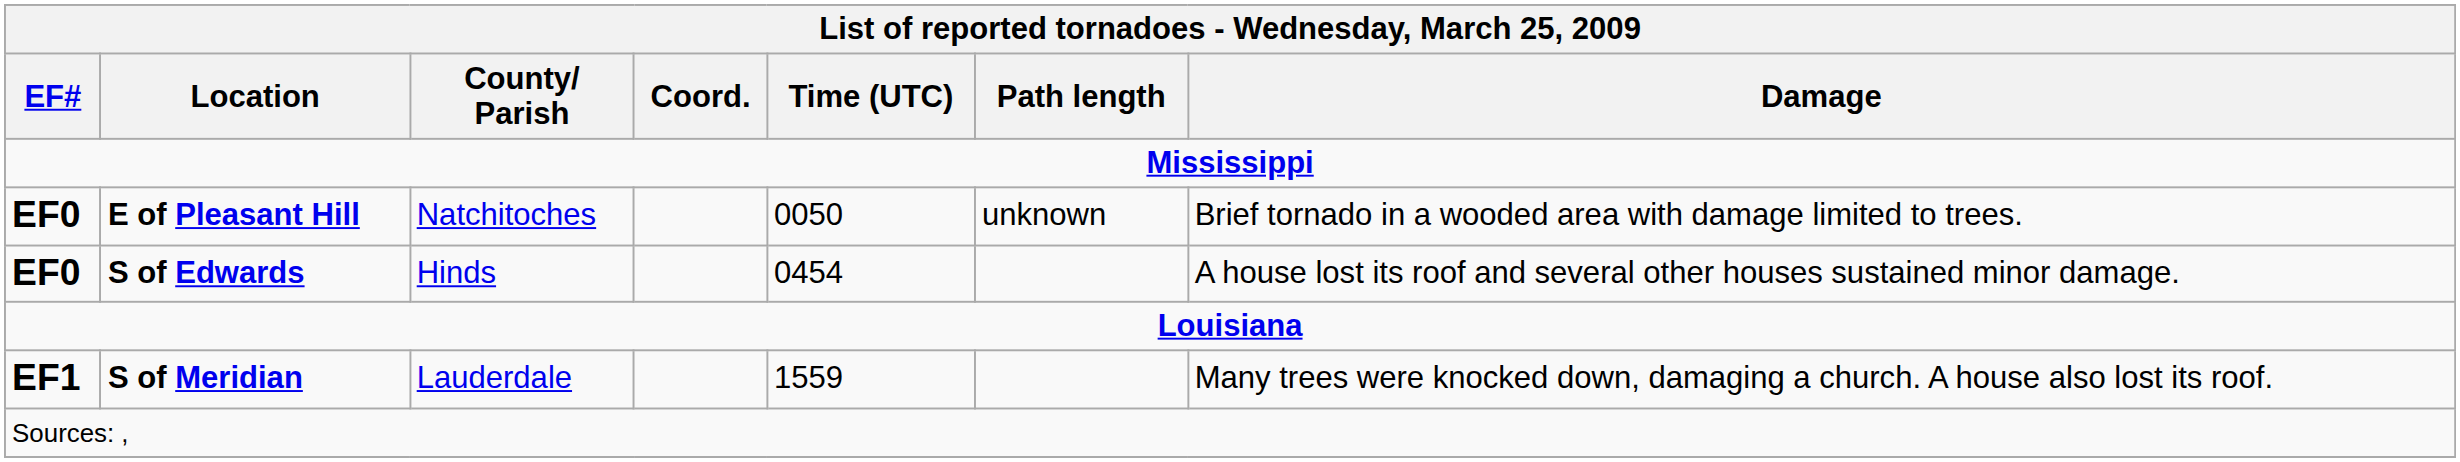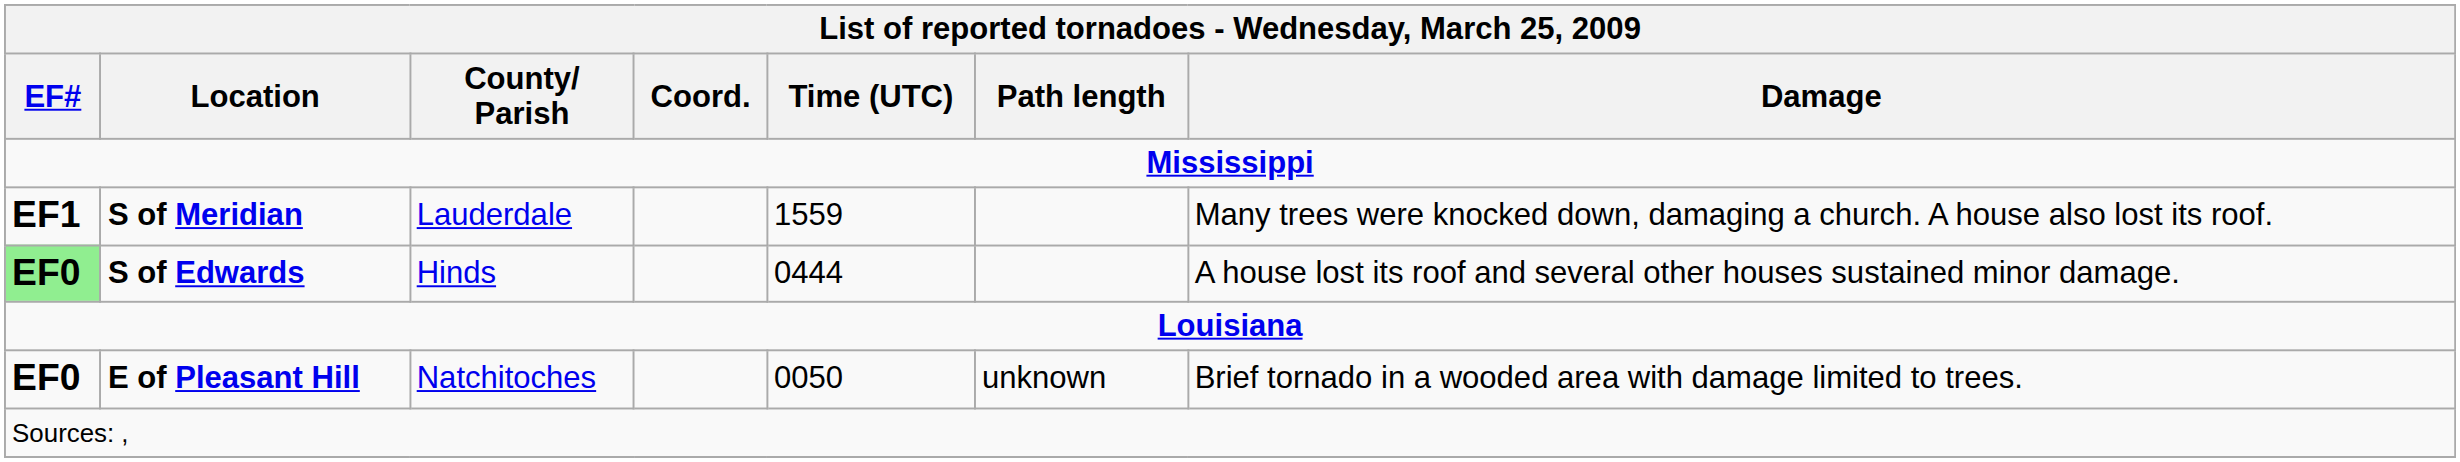rows swapped: (205, 378) <-> (234, 215)
(46, 272) no background -> (46, 272) lightgreen background
(809, 272) 0454 -> (809, 272) 0444
